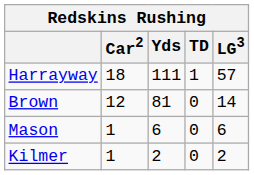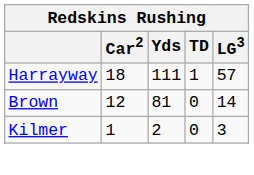- row: (33, 130)
(222, 157) 2 -> (222, 130) 3
